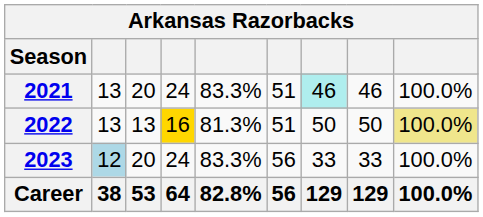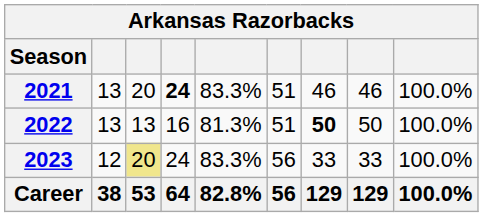(178, 90) normal -> (178, 90) bold
(324, 90) paleturquoise background -> (324, 90) no background
(178, 125) gold background -> (178, 125) no background
(324, 125) normal -> (324, 125) bold
(435, 125) khaki background -> (435, 125) no background
(109, 159) lightblue background -> (109, 159) no background
(143, 159) no background -> (143, 159) khaki background
